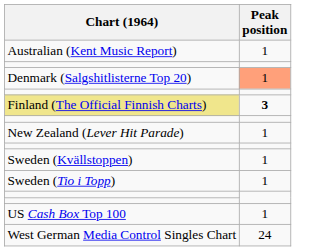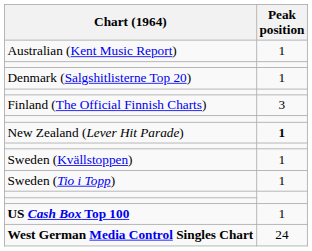(265, 78) lightsalmon background -> (282, 78) no background
(107, 105) khaki background -> (107, 105) no background
(265, 105) bold -> (282, 105) normal
(265, 132) normal -> (282, 132) bold
(67, 214) normal -> (68, 214) bold
(122, 235) normal -> (130, 235) bold
